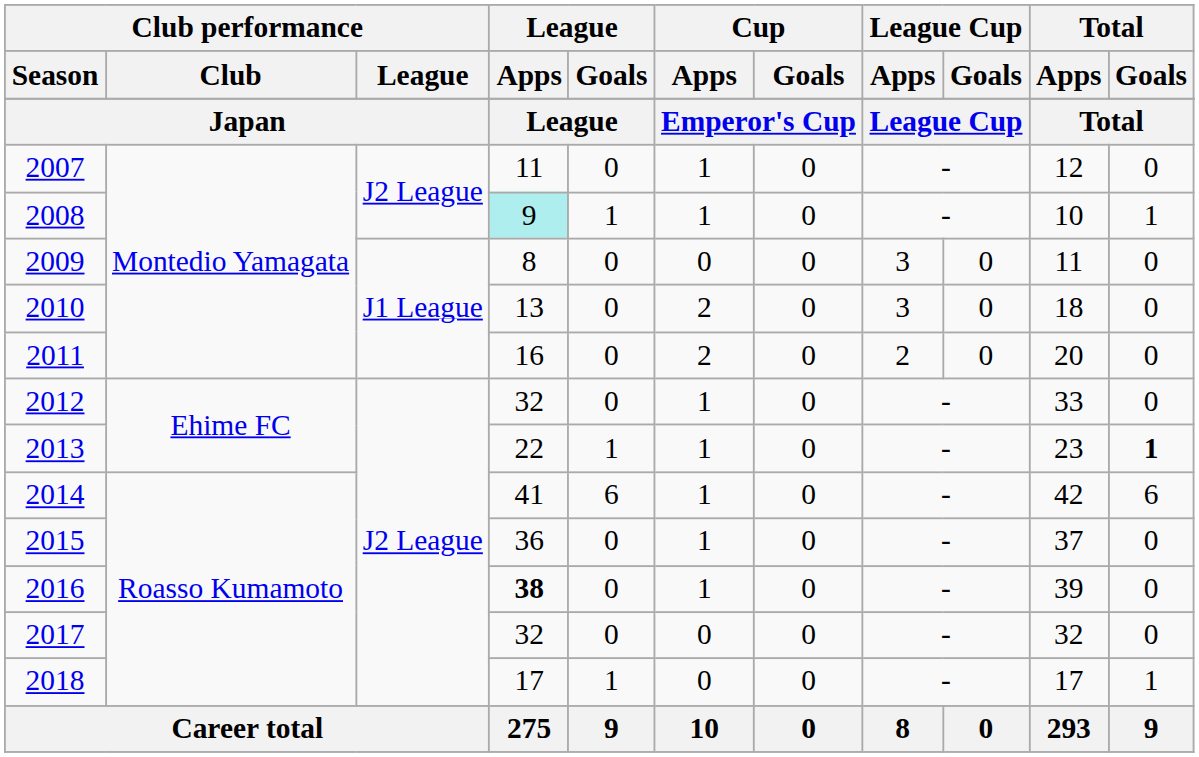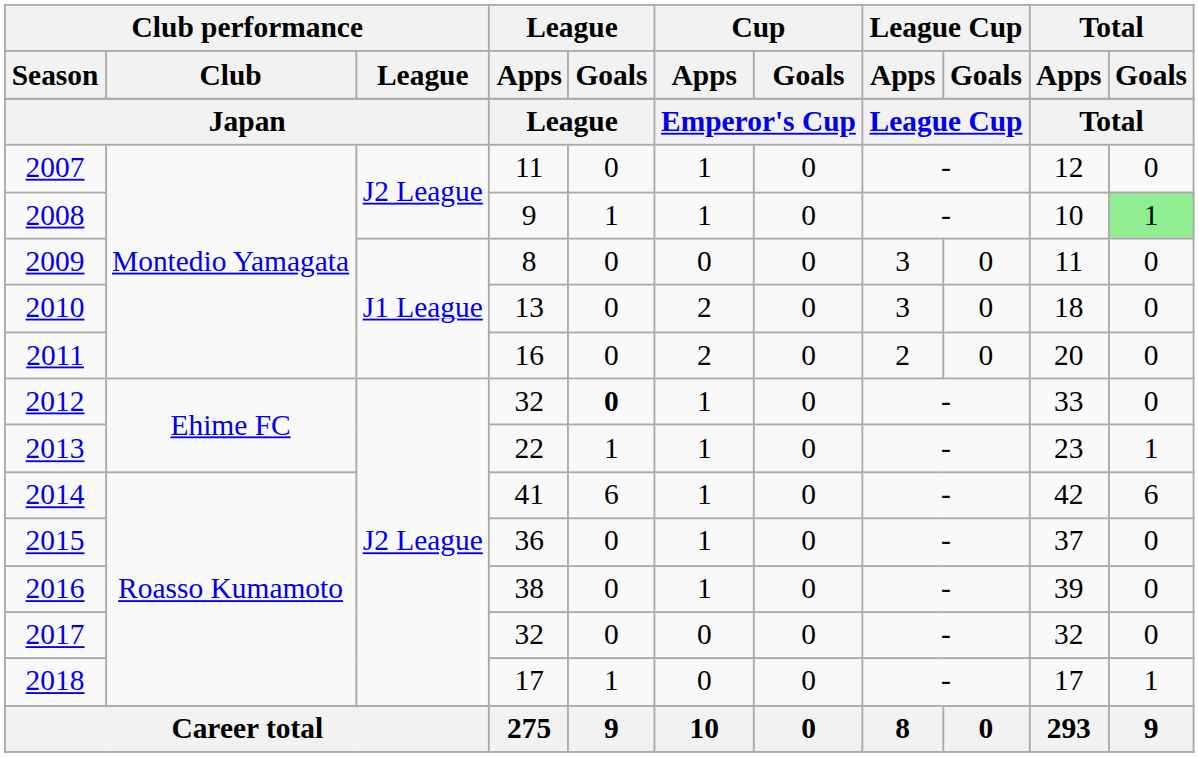(529, 214) paleturquoise background -> (529, 214) no background
(1151, 214) no background -> (1151, 214) lightgreen background
(611, 401) normal -> (611, 401) bold
(1151, 448) bold -> (1151, 448) normal
(529, 588) bold -> (529, 588) normal
